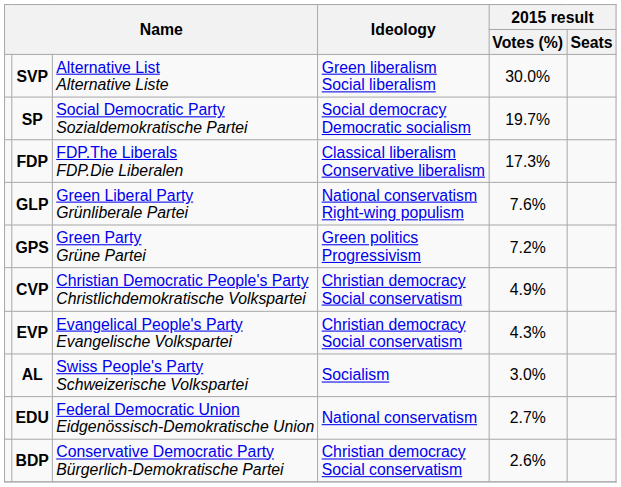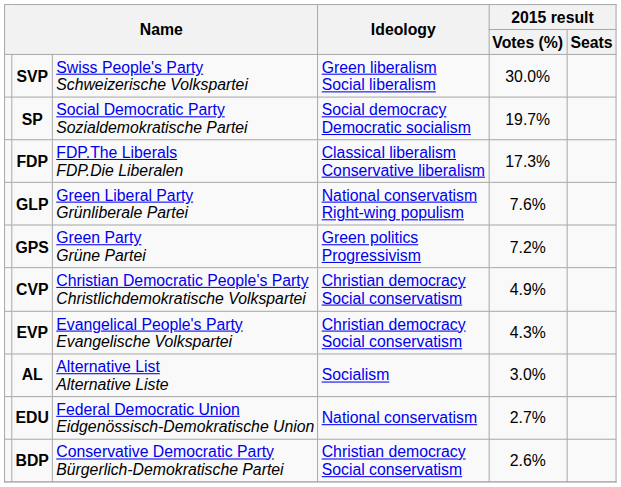(112, 76) Alternative List Alternative Liste -> (152, 76) Swiss People's Party Schweizerische Volkspartei
(152, 375) Swiss People's Party Schweizerische Volkspartei -> (112, 375) Alternative List Alternative Liste
